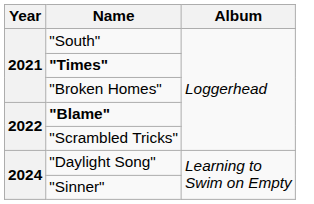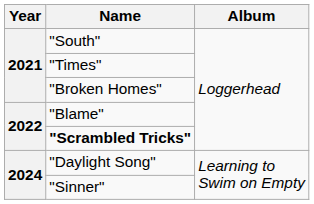(79, 65) bold -> (75, 65) normal
(80, 114) bold -> (76, 114) normal
(114, 138) normal -> (120, 138) bold
